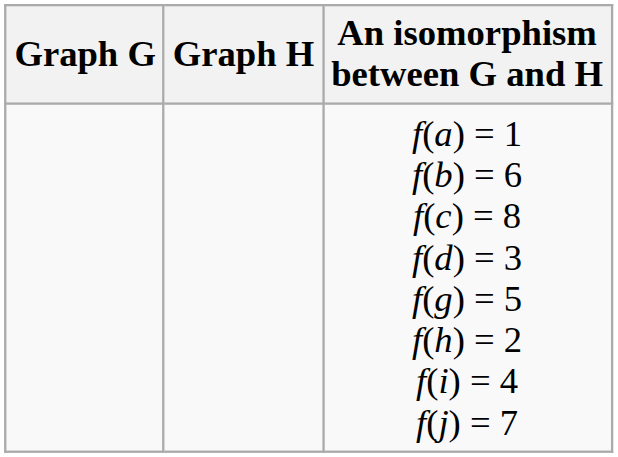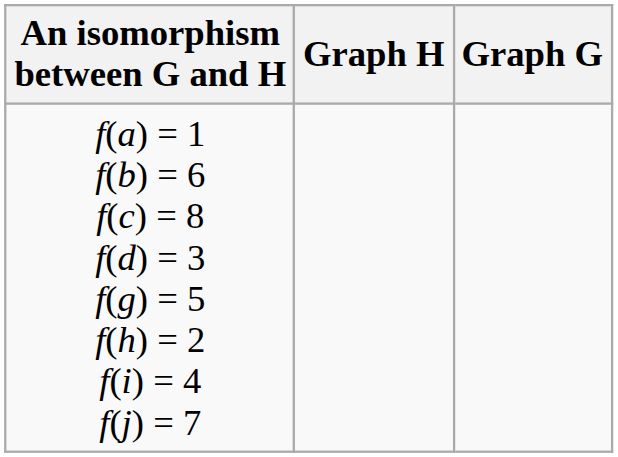columns swapped: (85, 54) <-> (467, 54)
